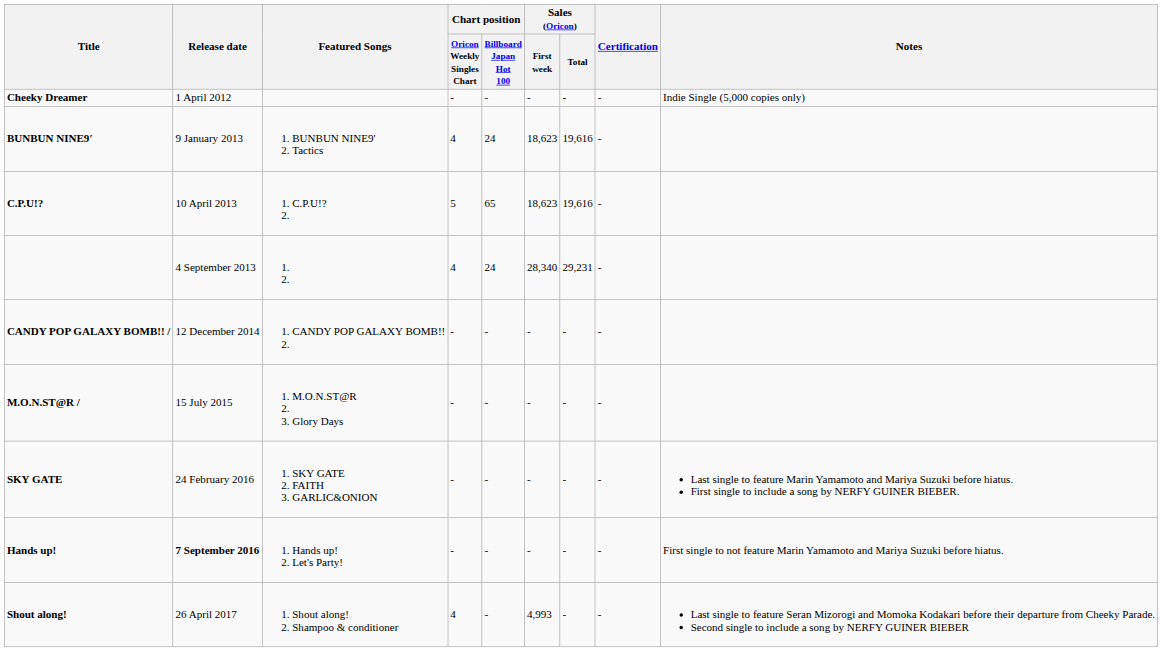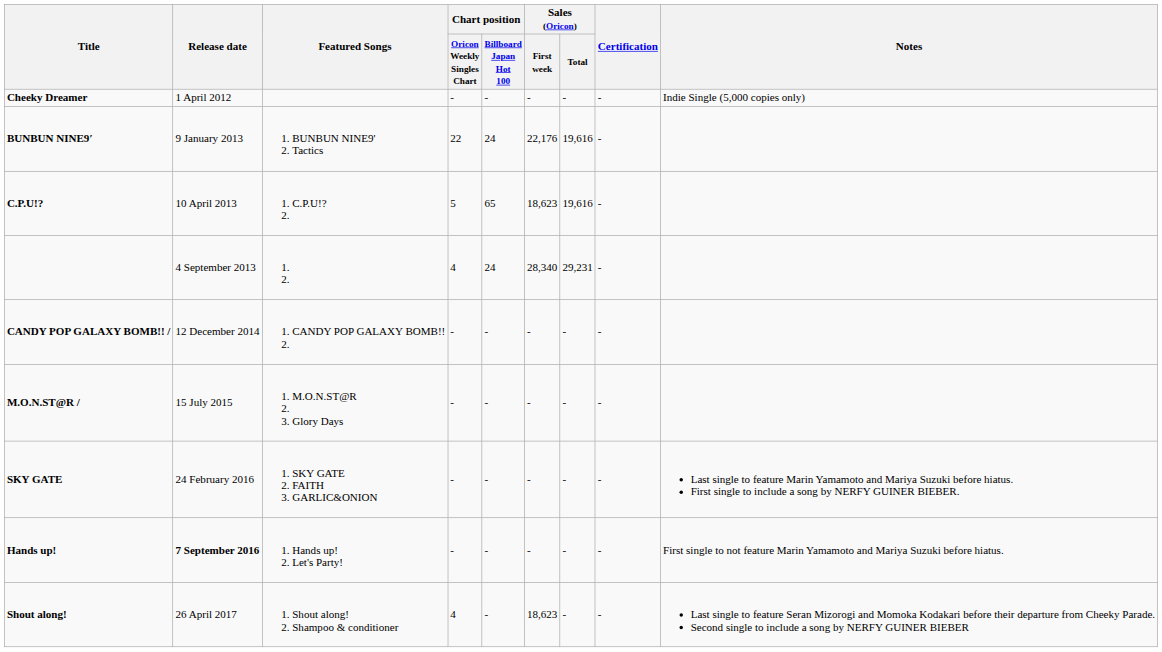(453, 138) 4 -> (456, 138) 22
(542, 138) 18,623 -> (542, 138) 22,176
(539, 614) 4,993 -> (542, 614) 18,623
